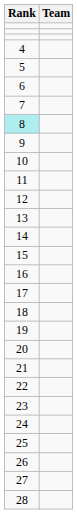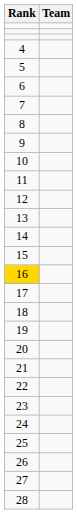(22, 124) paleturquoise background -> (22, 124) no background
(22, 274) no background -> (22, 274) gold background
